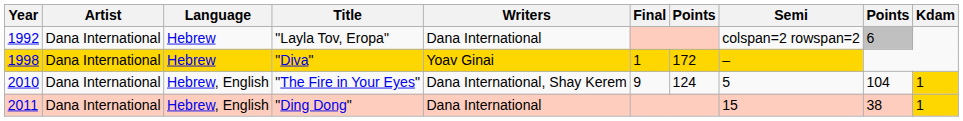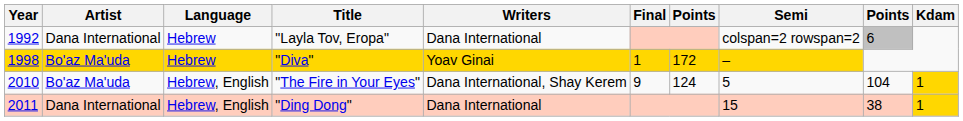(103, 60) Dana International -> (88, 60) Bo'az Ma'uda
(103, 82) Dana International -> (88, 82) Bo'az Ma'uda
